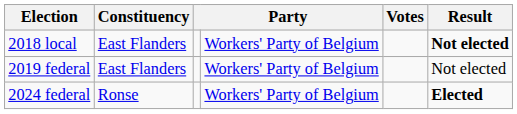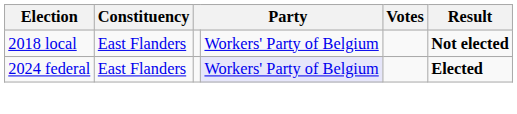- row: (49, 69)
(118, 95) Ronse -> (142, 69) East Flanders
(292, 95) no background -> (292, 69) lavender background
